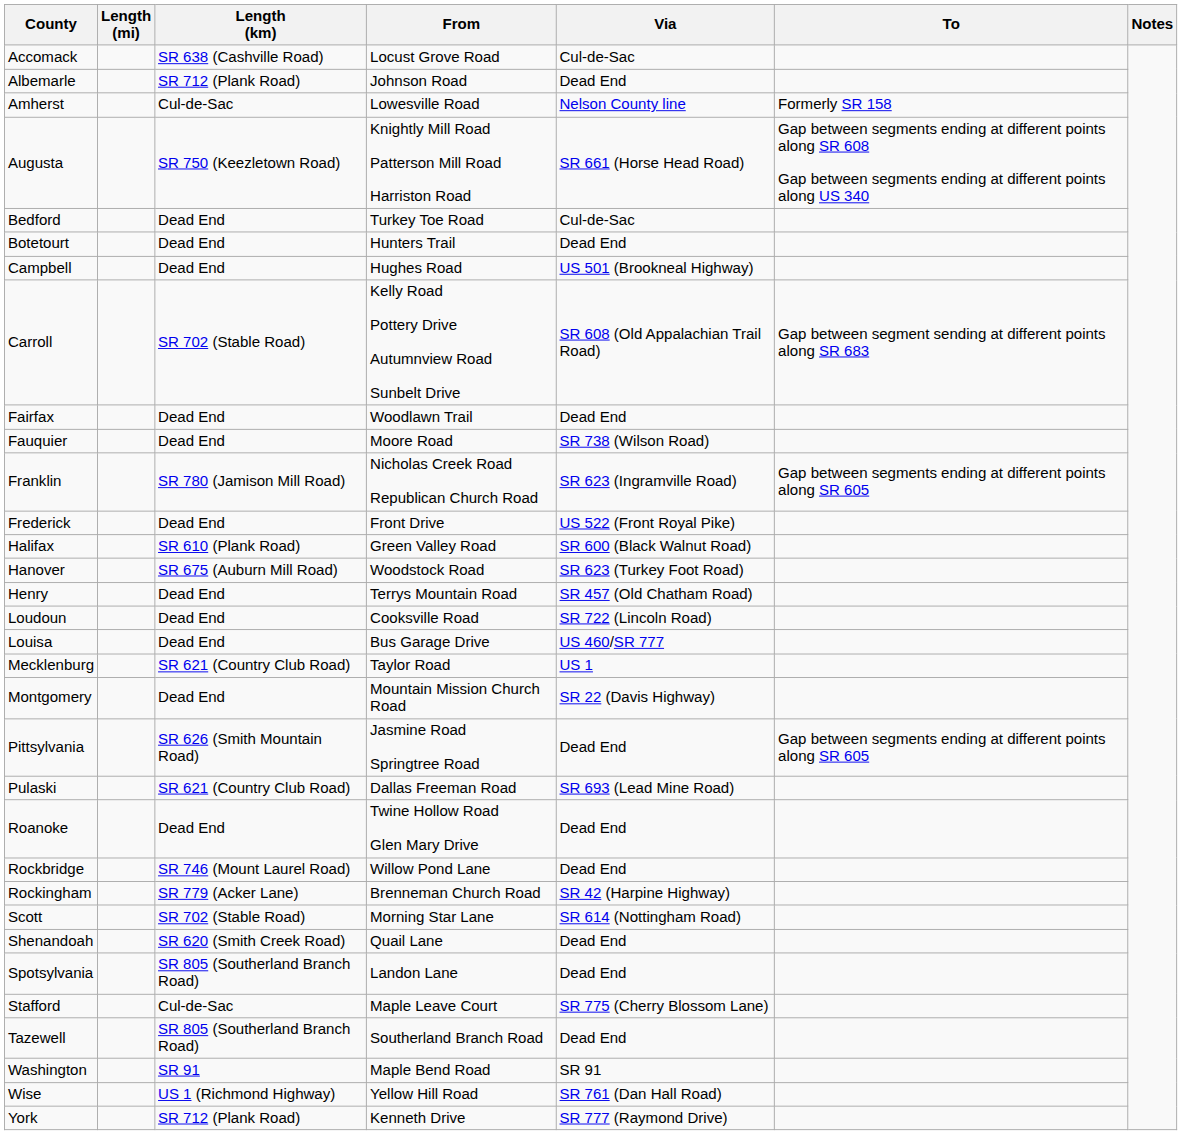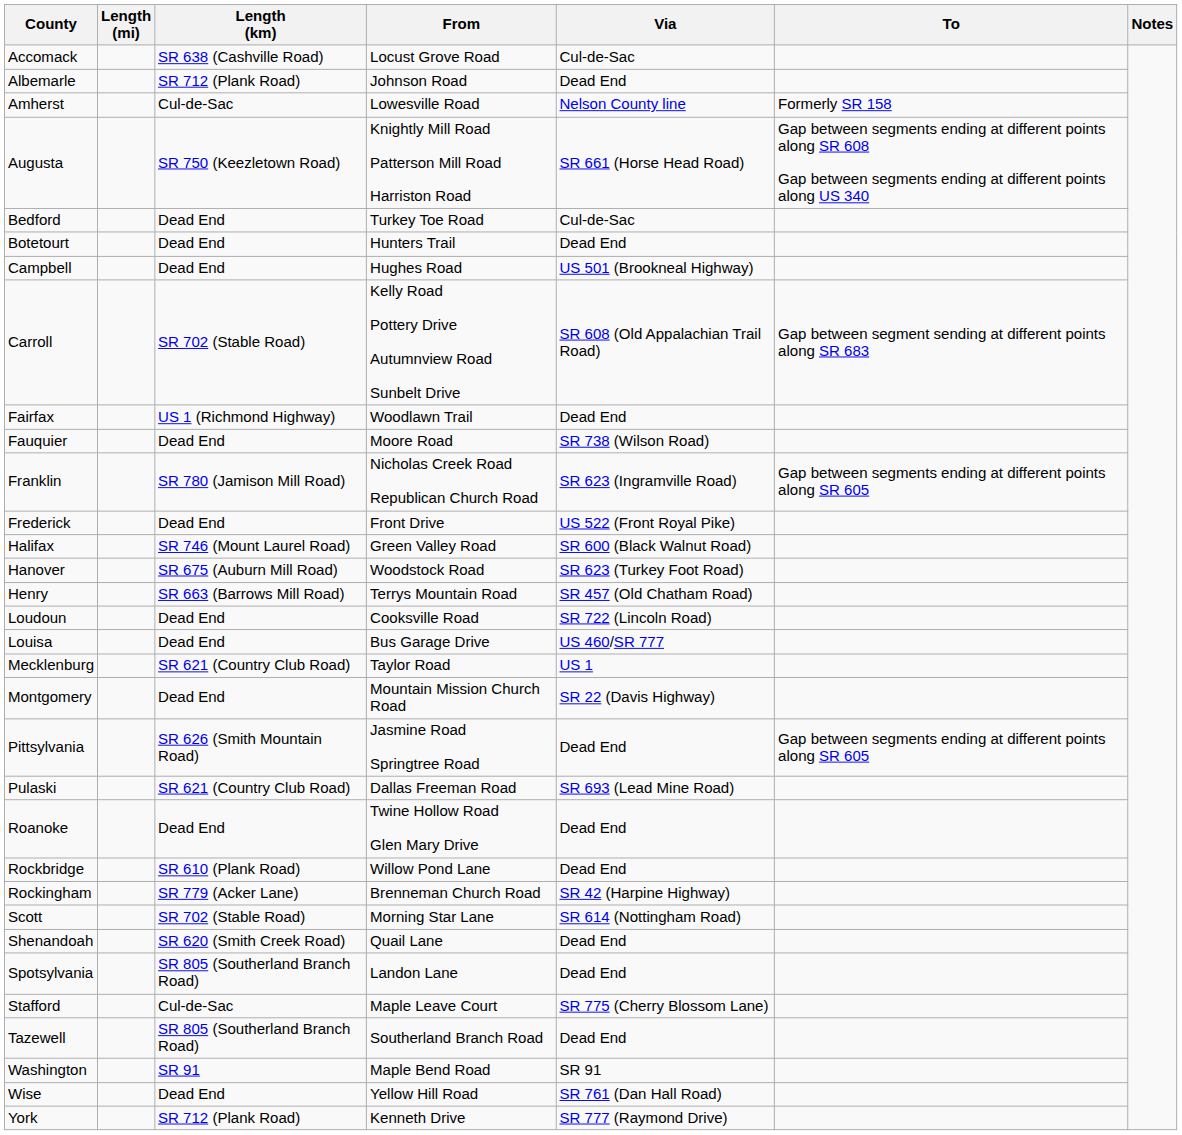(191, 417) Dead End -> (247, 417) US 1 (Richmond Highway)
(229, 546) SR 610 (Plank Road) -> (254, 546) SR 746 (Mount Laurel Road)
(191, 594) Dead End -> (251, 594) SR 663 (Barrows Mill Road)
(254, 869) SR 746 (Mount Laurel Road) -> (229, 869) SR 610 (Plank Road)
(247, 1094) US 1 (Richmond Highway) -> (191, 1094) Dead End
